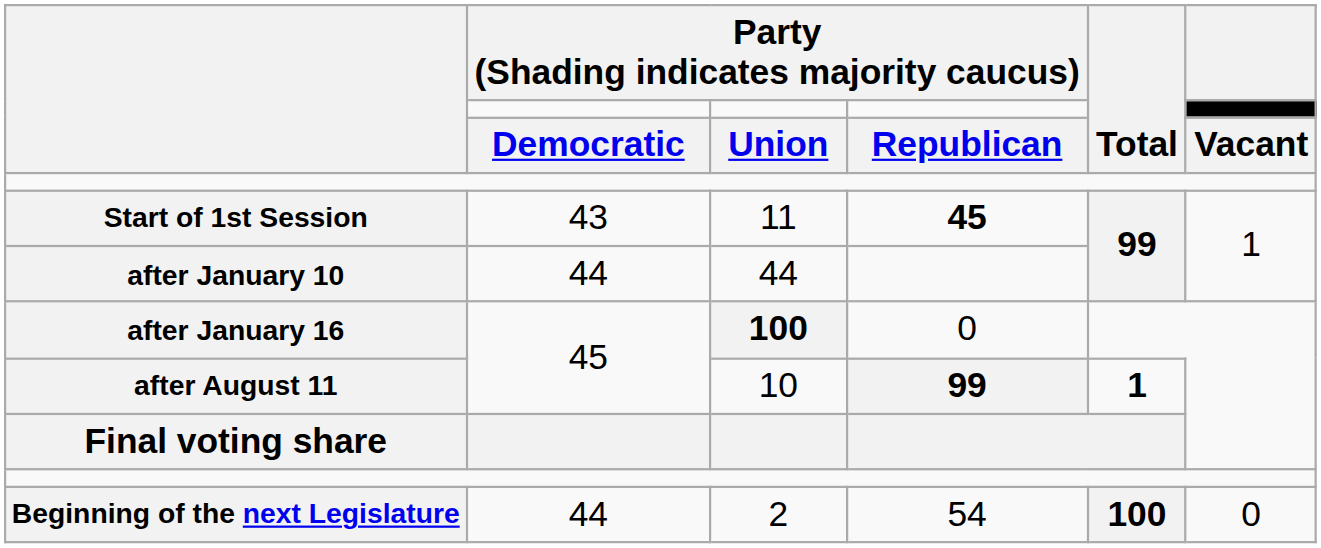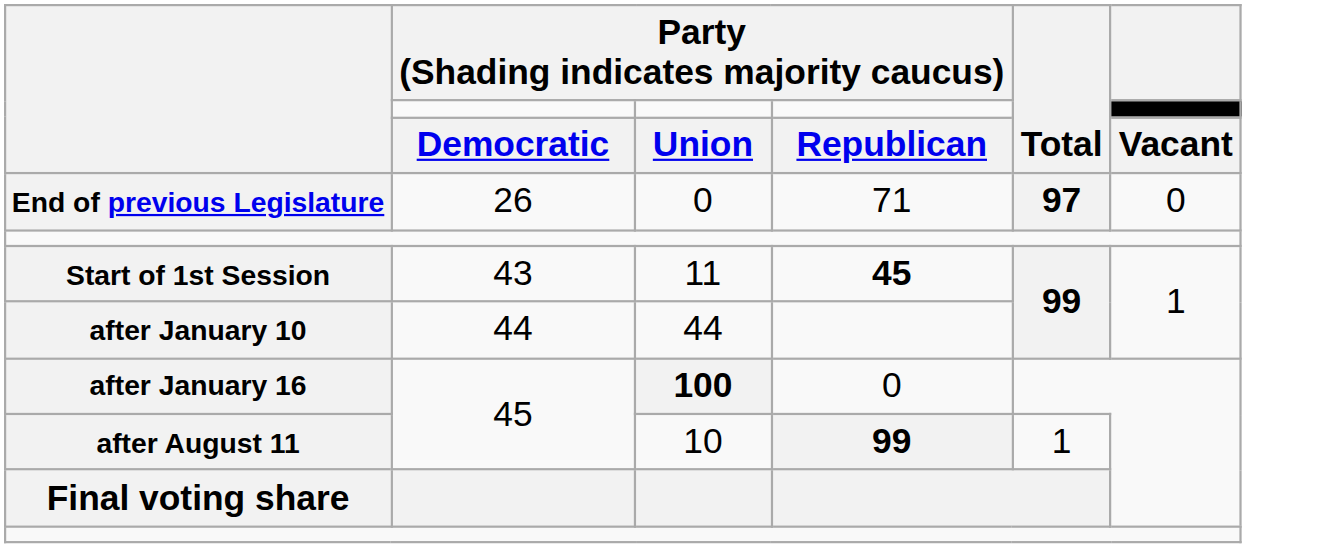+ row: (198, 201)
(1137, 385) bold -> (1062, 441) normal
- row: (236, 514)
